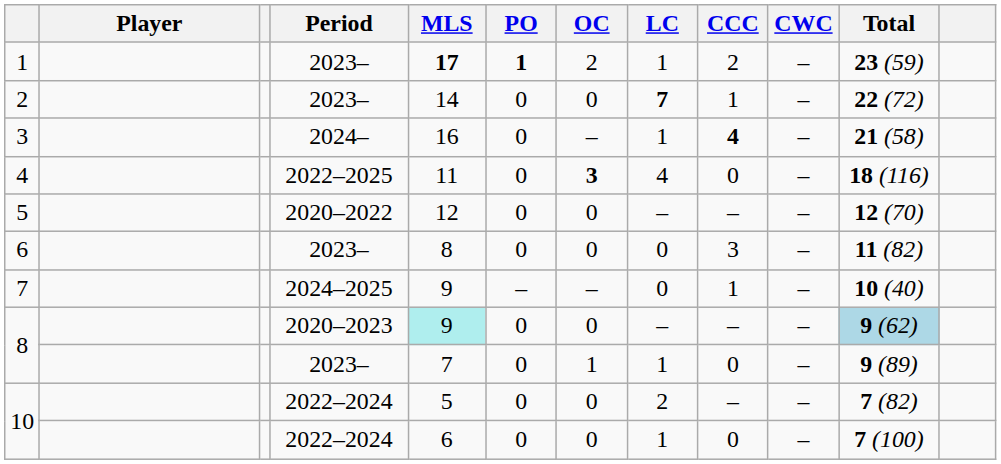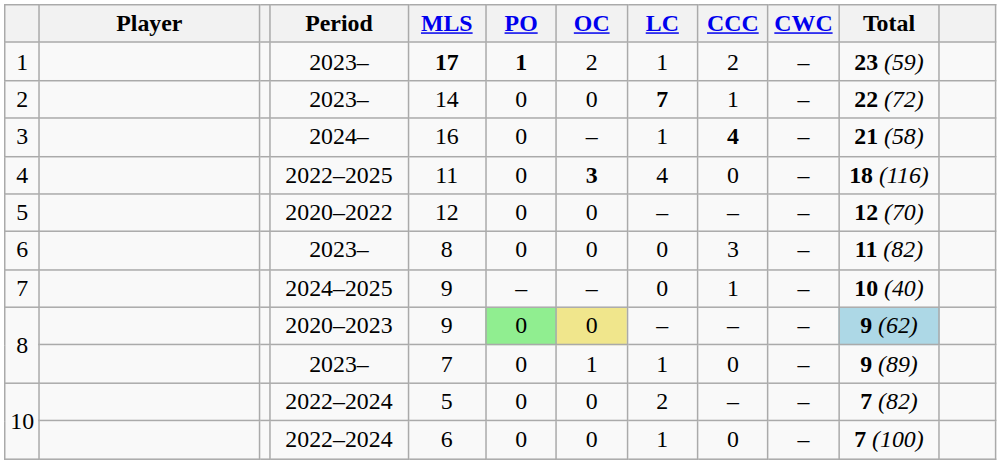(447, 325) paleturquoise background -> (447, 325) no background
(521, 325) no background -> (521, 325) lightgreen background
(592, 325) no background -> (592, 325) khaki background
